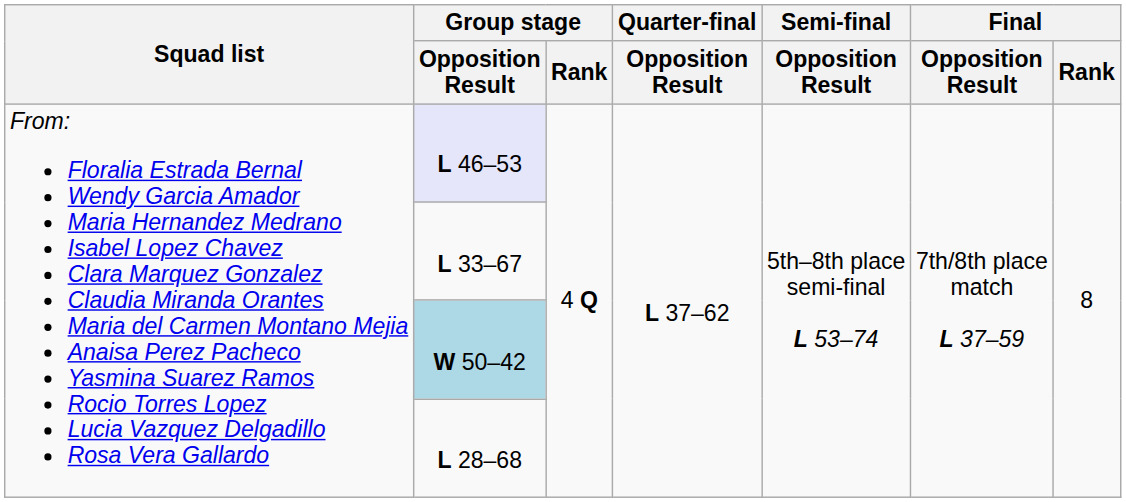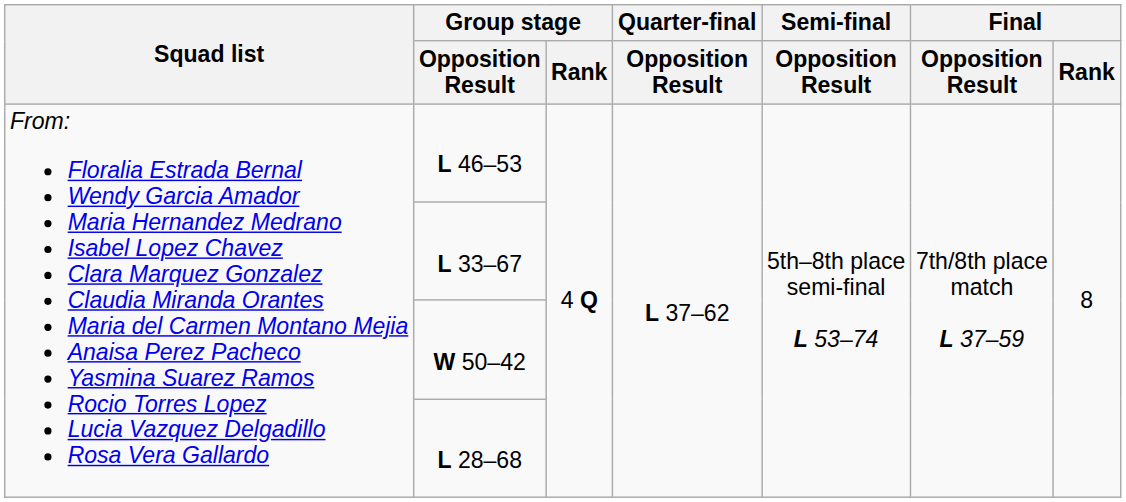(480, 165) lavender background -> (480, 165) no background
(480, 362) lightblue background -> (480, 362) no background
